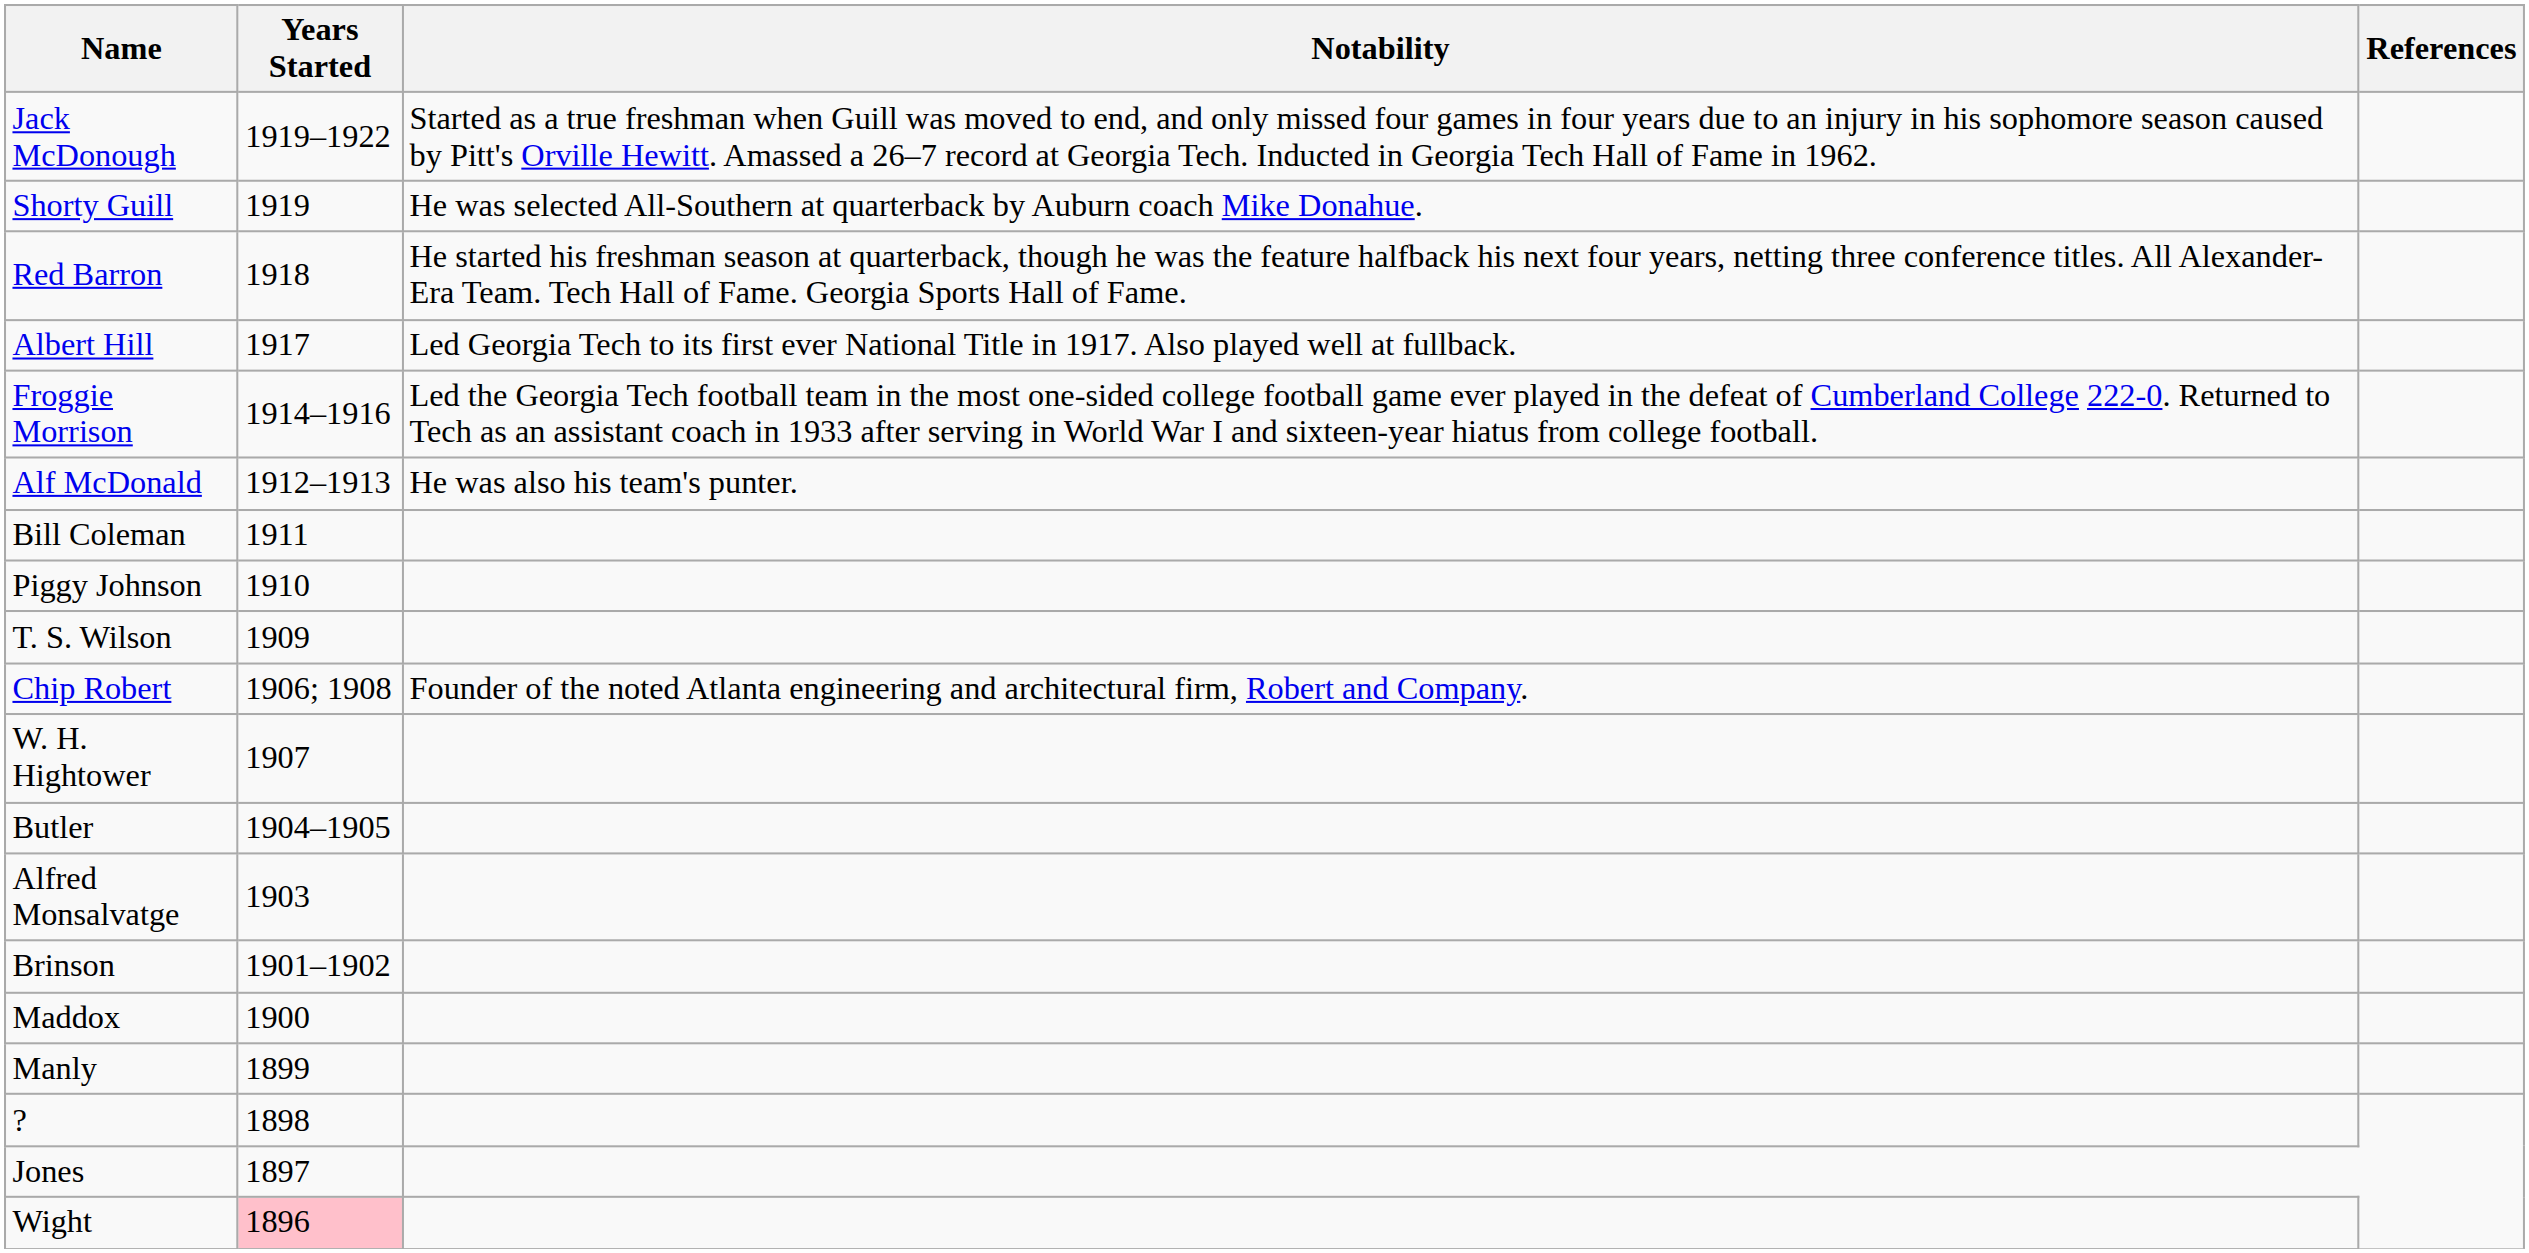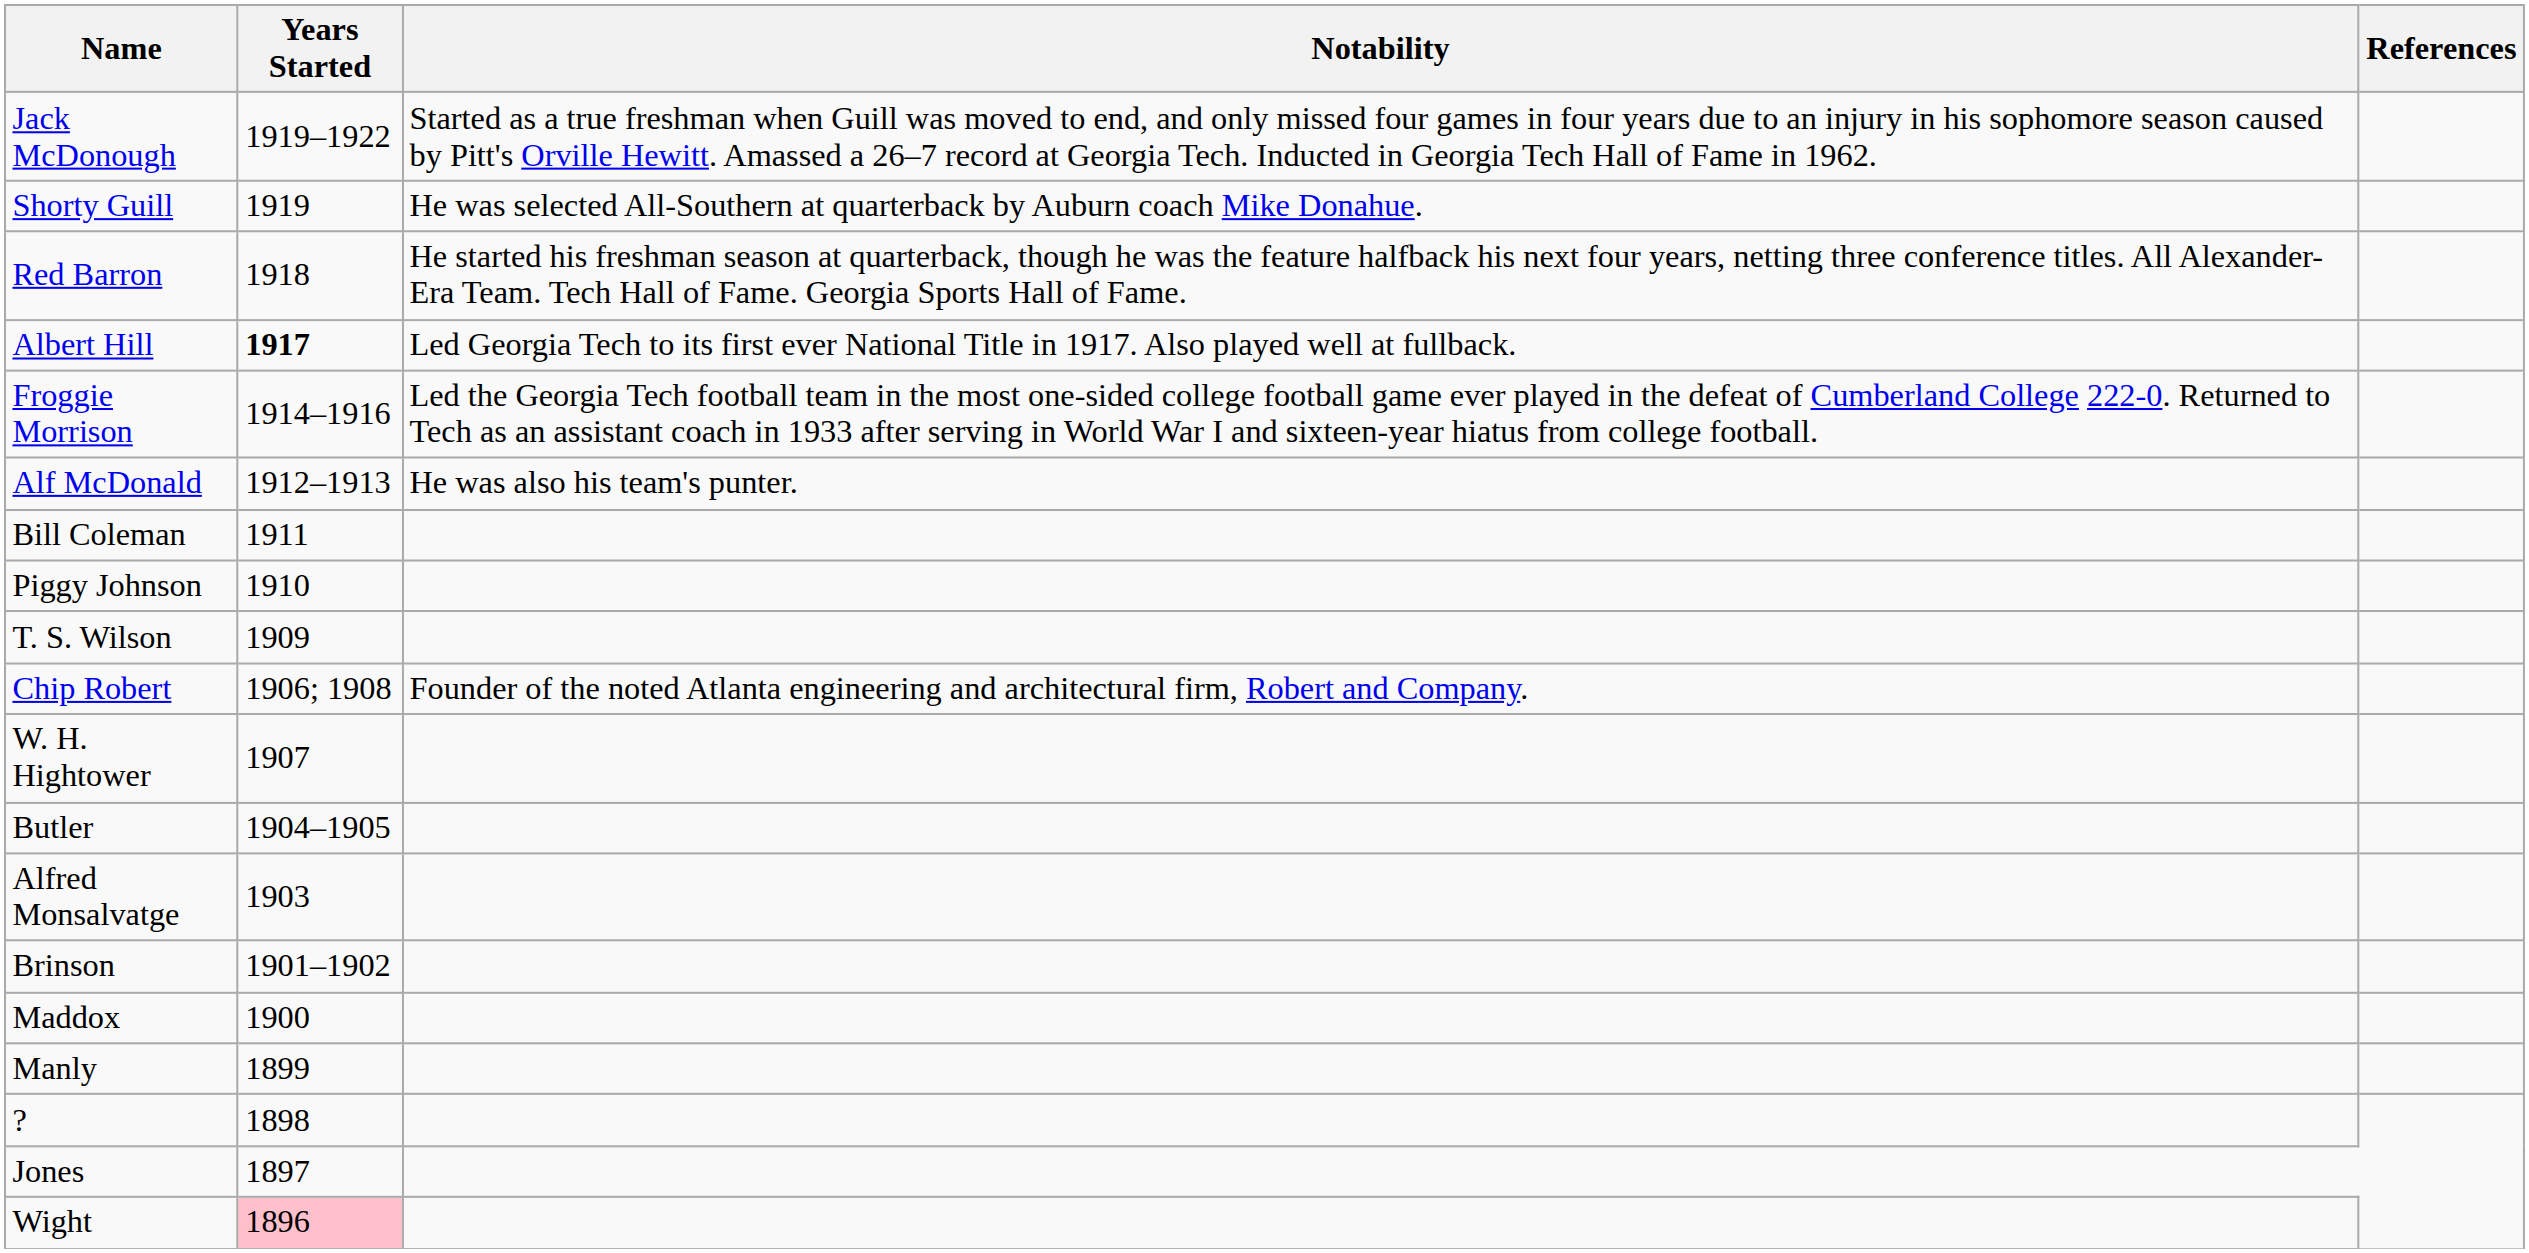(278, 344) normal -> (278, 344) bold
